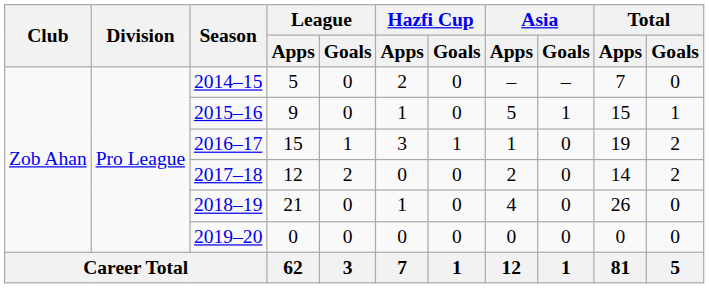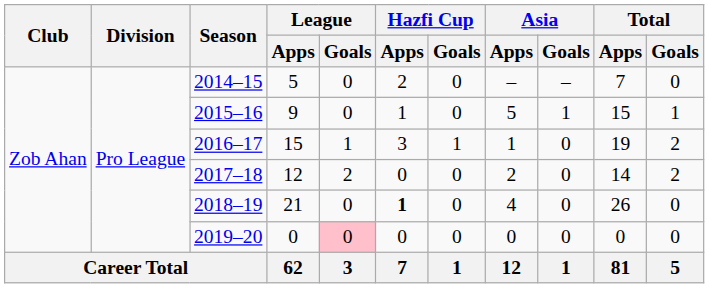(402, 205) normal -> (402, 205) bold
(348, 236) no background -> (348, 236) pink background
